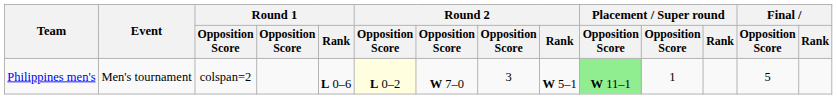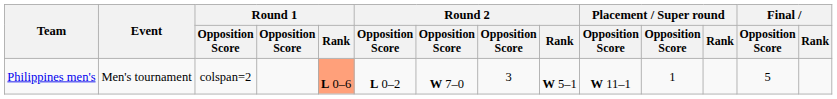(336, 84) no background -> (336, 84) lightsalmon background
(385, 84) lightyellow background -> (385, 84) no background
(611, 84) lightgreen background -> (611, 84) no background
